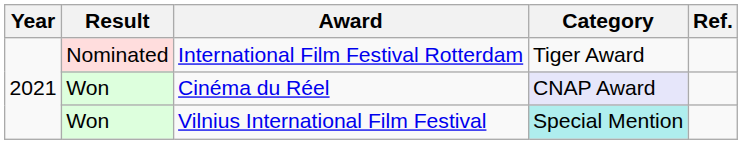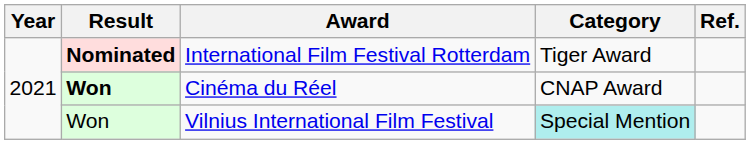(117, 54) normal -> (121, 54) bold
(88, 88) normal -> (89, 88) bold
(594, 88) lavender background -> (601, 88) no background
